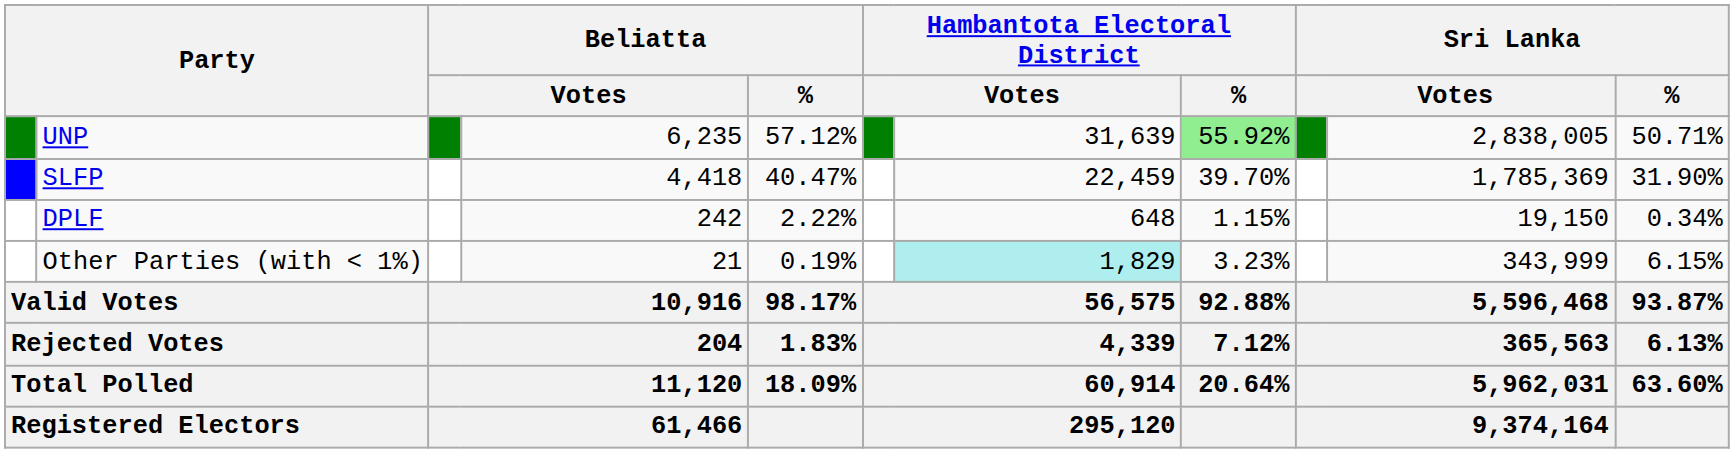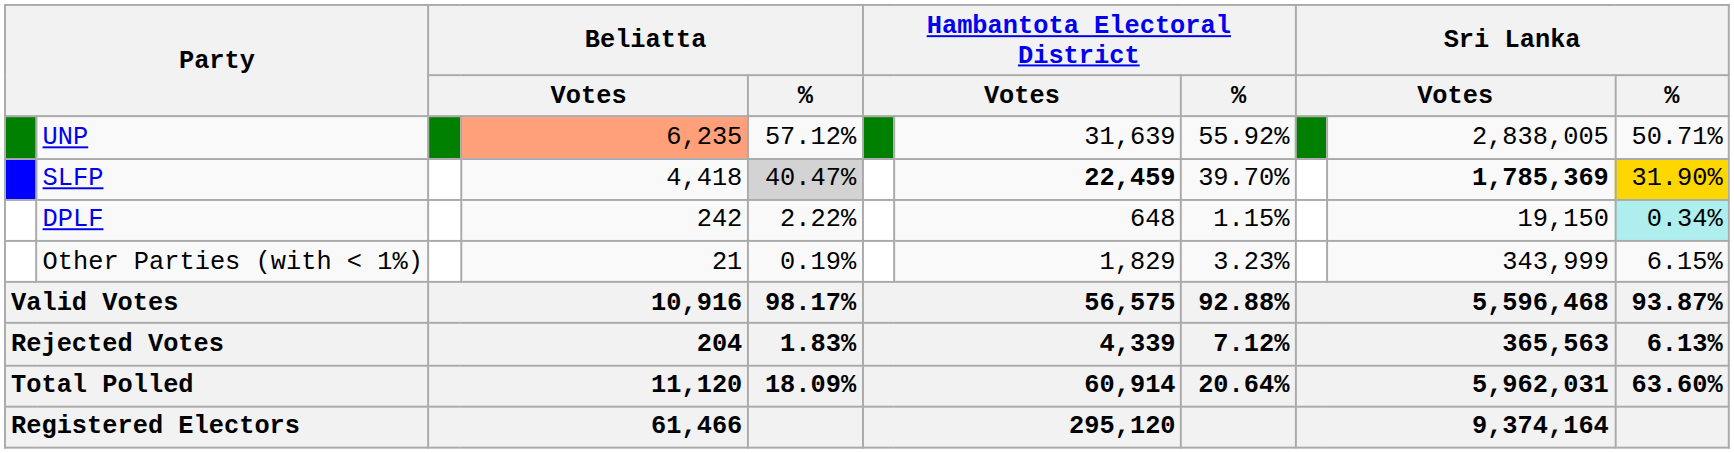(704, 138) no background -> (704, 138) lightsalmon background
(1244, 138) lightgreen background -> (1244, 138) no background
(811, 179) no background -> (811, 179) lightgrey background
(1130, 179) normal -> (1130, 179) bold
(1540, 179) normal -> (1540, 179) bold
(1677, 179) no background -> (1677, 179) gold background
(1685, 220) no background -> (1685, 220) paleturquoise background
(1138, 261) paleturquoise background -> (1138, 261) no background
